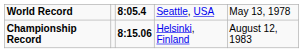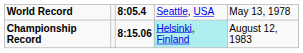(175, 34) no background -> (175, 34) paleturquoise background
